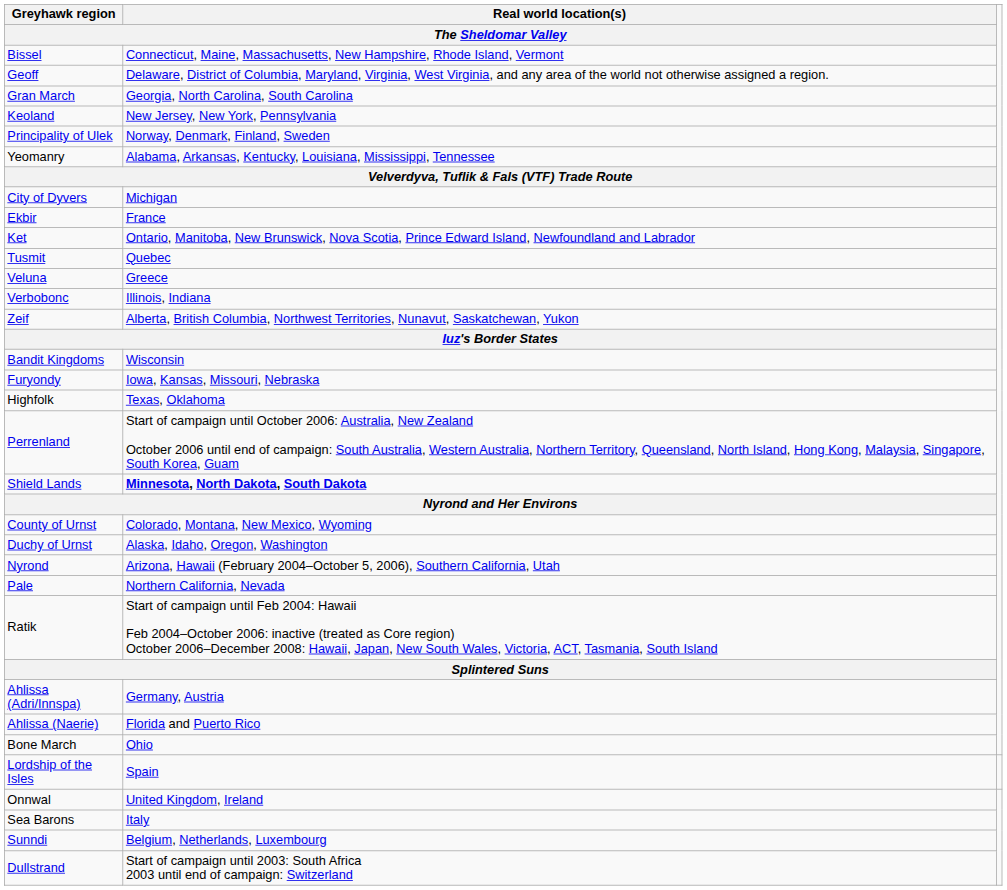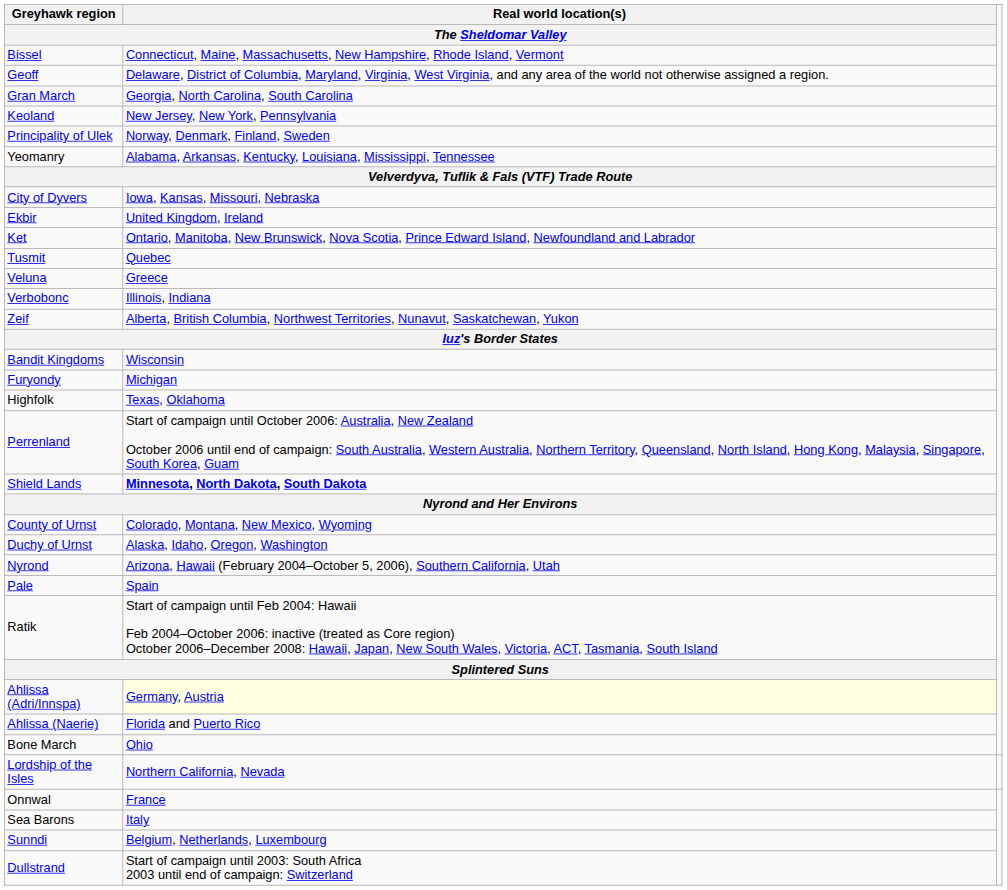(151, 197) Michigan -> (223, 197) Iowa, Kansas, Missouri, Nebraska
(146, 217) France -> (195, 217) United Kingdom, Ireland
(223, 380) Iowa, Kansas, Missouri, Nebraska -> (151, 380) Michigan
(205, 585) Northern California, Nevada -> (142, 585) Spain
(175, 696) no background -> (175, 696) lightyellow background
(142, 772) Spain -> (205, 772) Northern California, Nevada
(195, 799) United Kingdom, Ireland -> (146, 799) France
